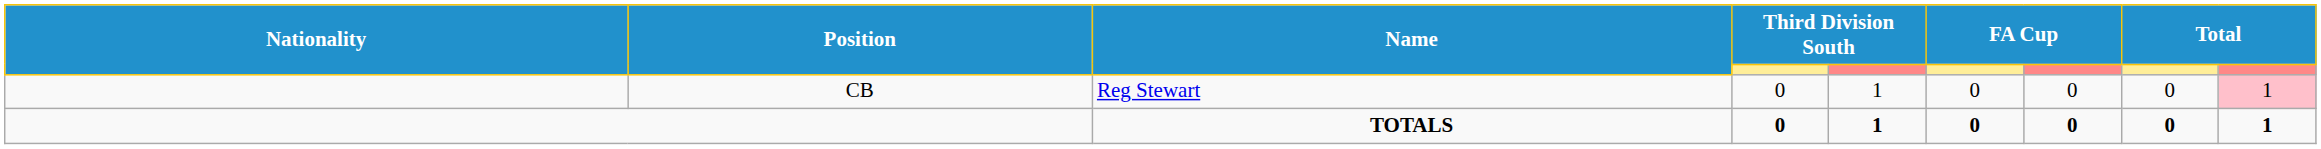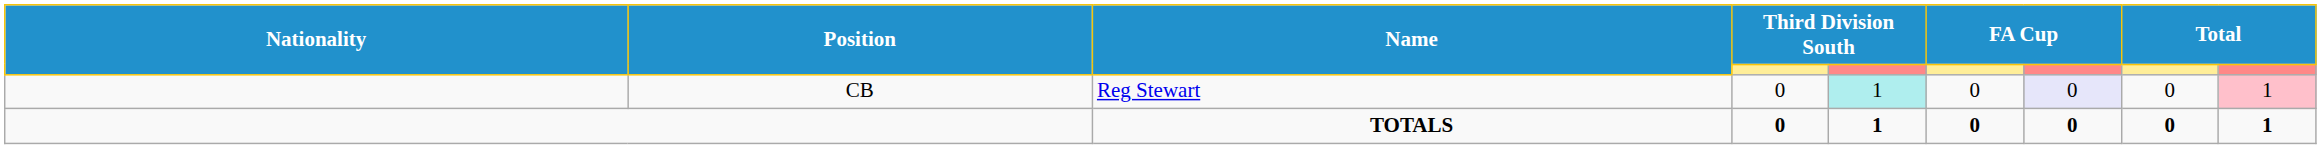(1877, 91) no background -> (1877, 91) paleturquoise background
(2072, 91) no background -> (2072, 91) lavender background
